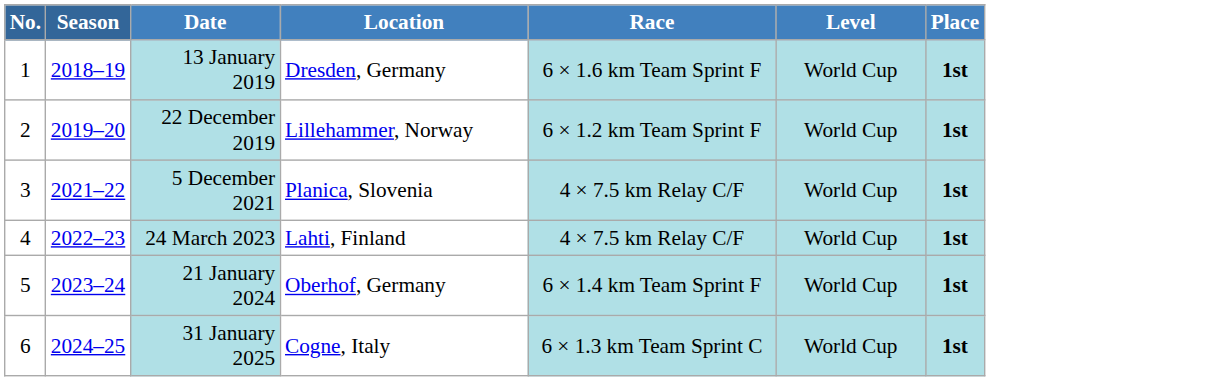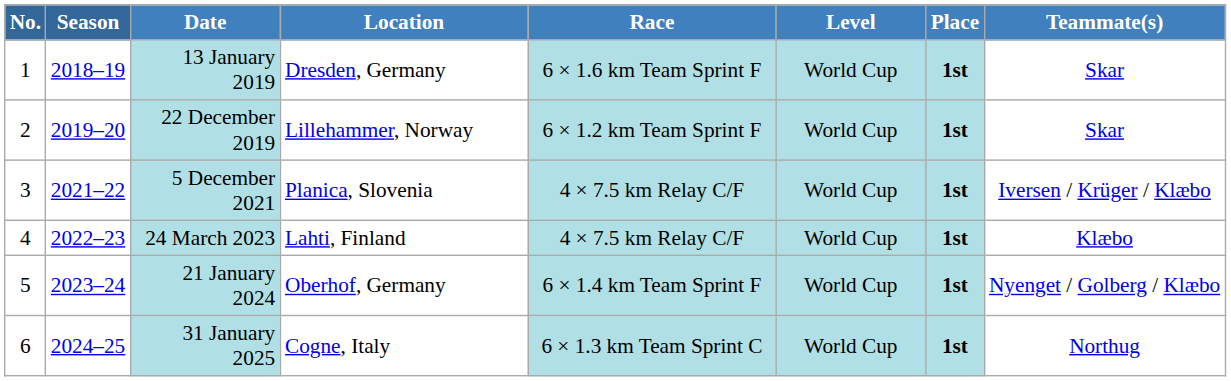+ column: (1105, 22)
